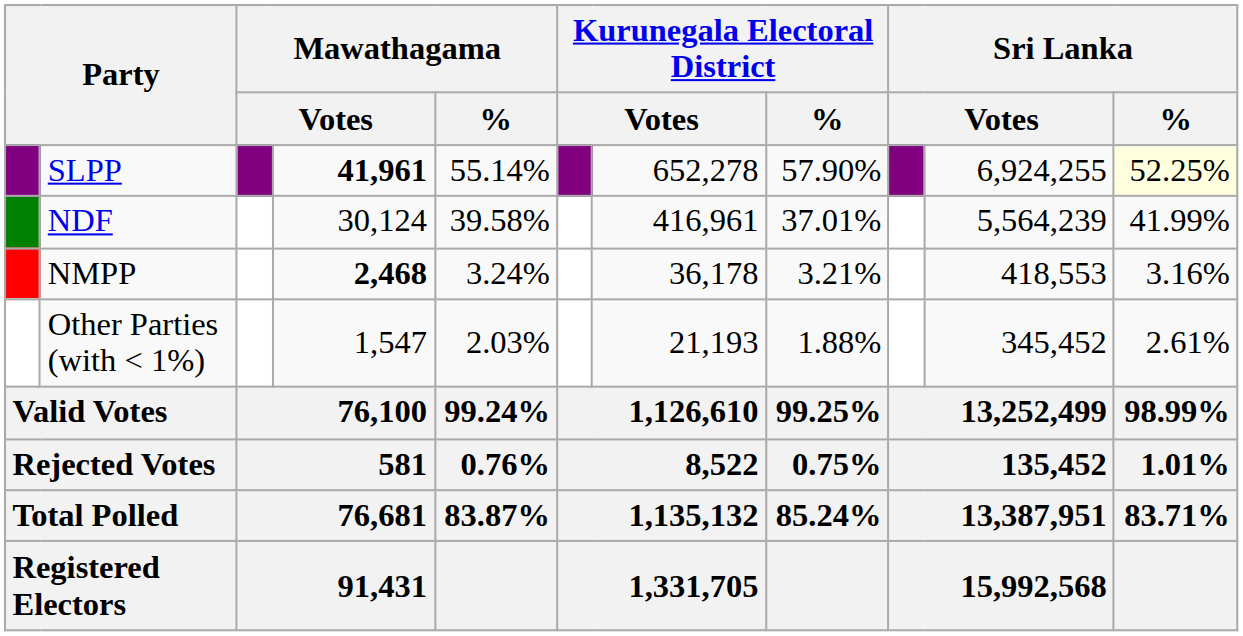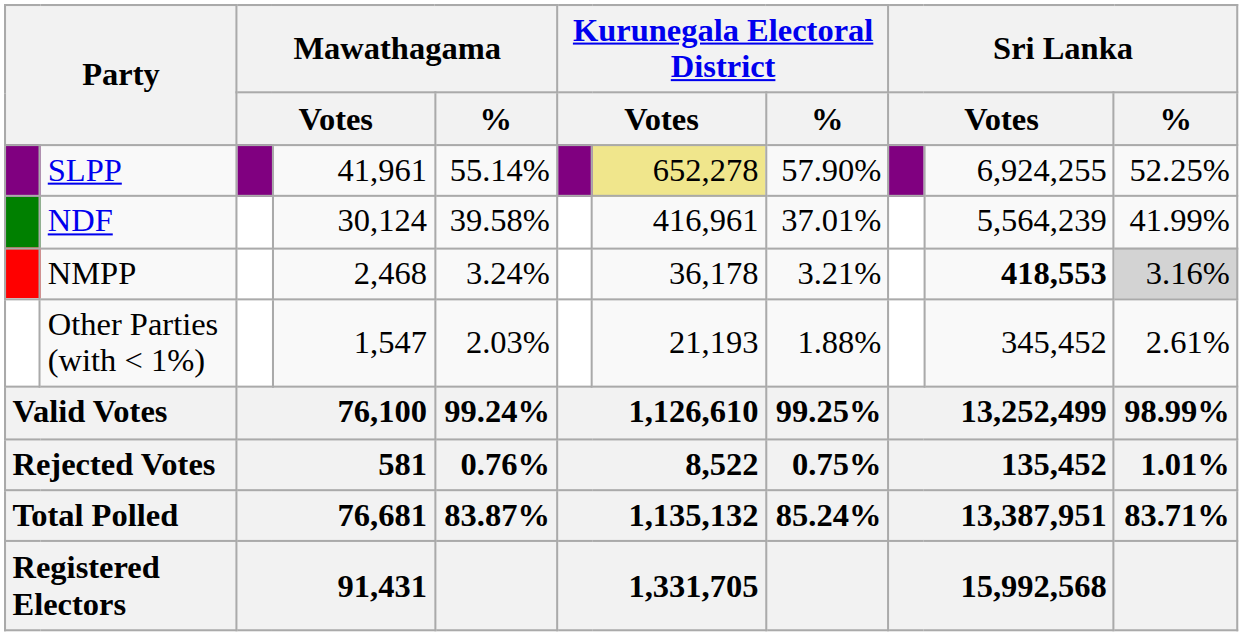(382, 169) bold -> (382, 169) normal
(706, 169) no background -> (706, 169) khaki background
(1180, 169) lightyellow background -> (1180, 169) no background
(390, 272) bold -> (390, 272) normal
(1054, 272) normal -> (1054, 272) bold
(1188, 272) no background -> (1188, 272) lightgrey background
